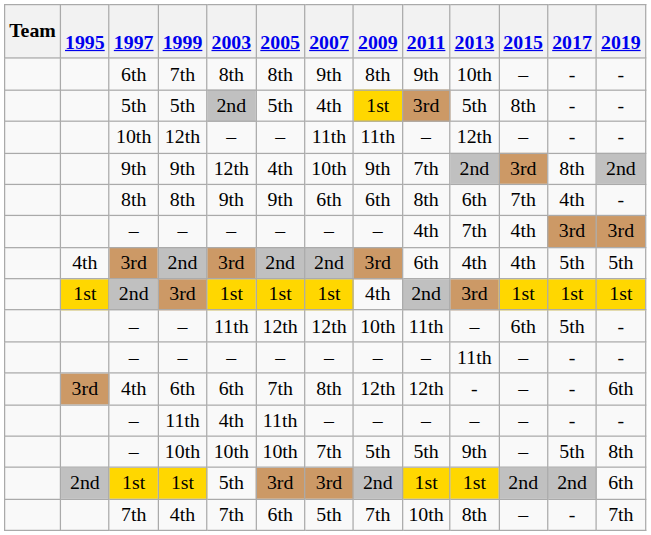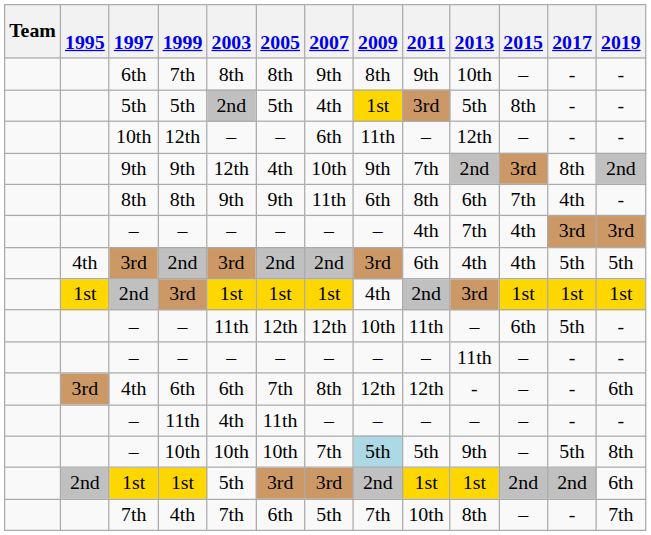(329, 136) 11th -> (329, 136) 6th
(329, 199) 6th -> (329, 199) 11th
(378, 451) no background -> (378, 451) lightblue background
